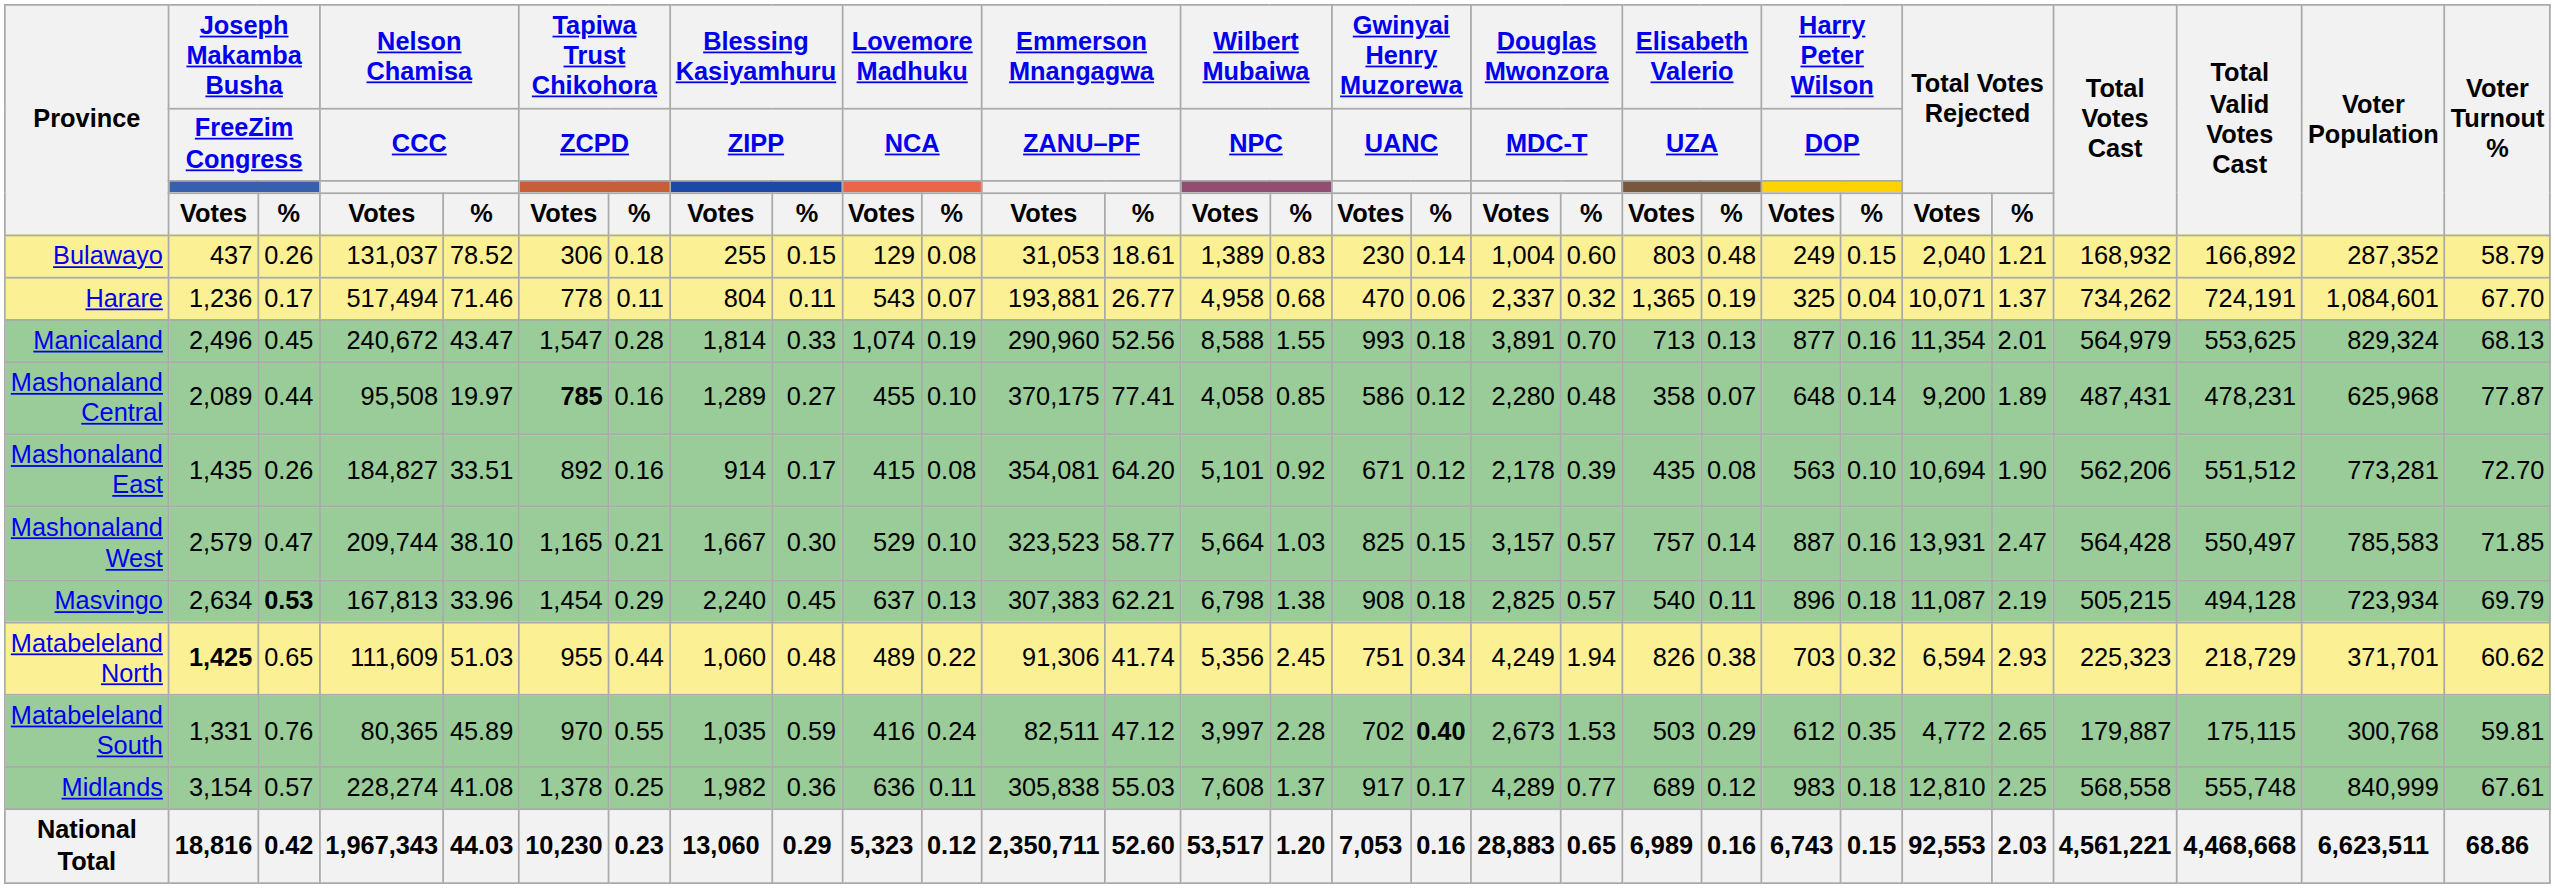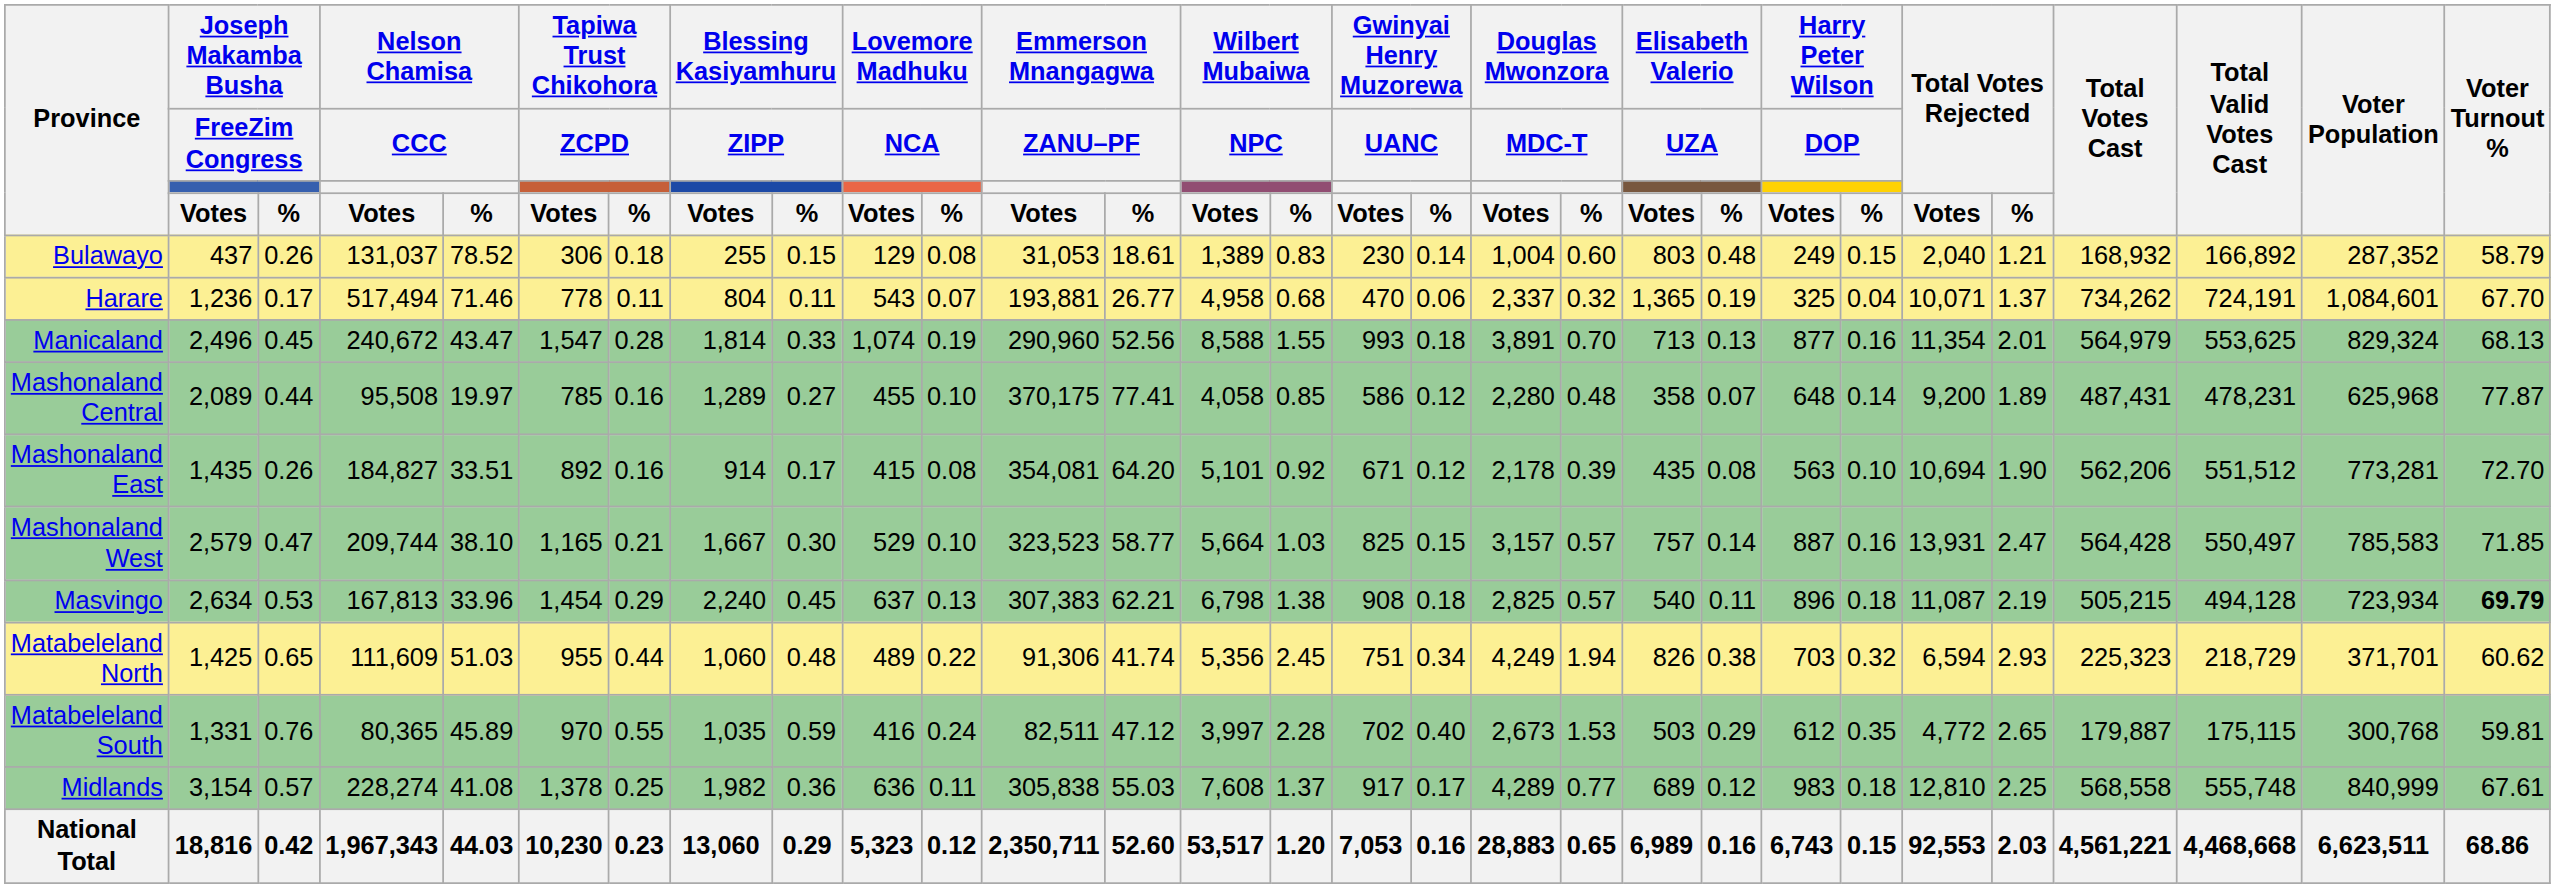(582, 397) bold -> (582, 397) normal
(289, 600) bold -> (289, 600) normal
(2513, 600) normal -> (2513, 600) bold
(221, 658) bold -> (221, 658) normal
(1441, 731) bold -> (1441, 731) normal
